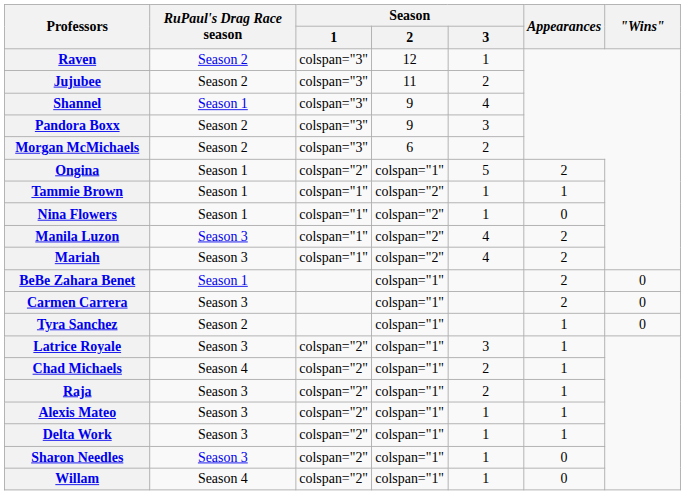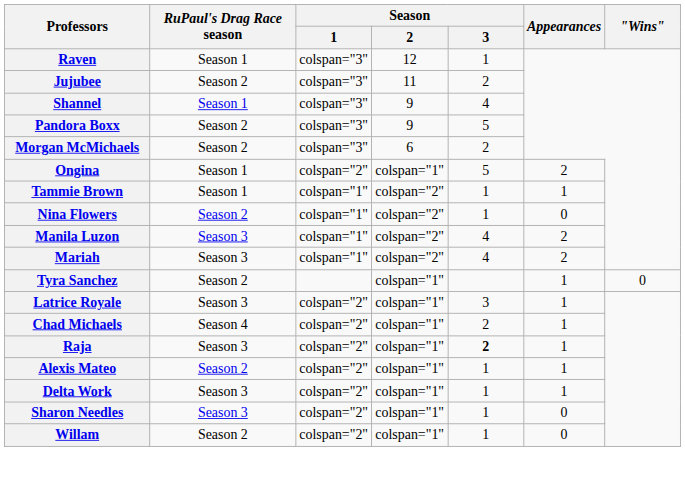(223, 59) Season 2 -> (223, 59) Season 1
(486, 125) 3 -> (486, 125) 5
(223, 214) Season 1 -> (223, 214) Season 2
- row: (77, 280)
- row: (77, 302)
(486, 390) normal -> (486, 346) bold
(223, 412) Season 3 -> (223, 368) Season 2
(223, 479) Season 4 -> (223, 434) Season 2
